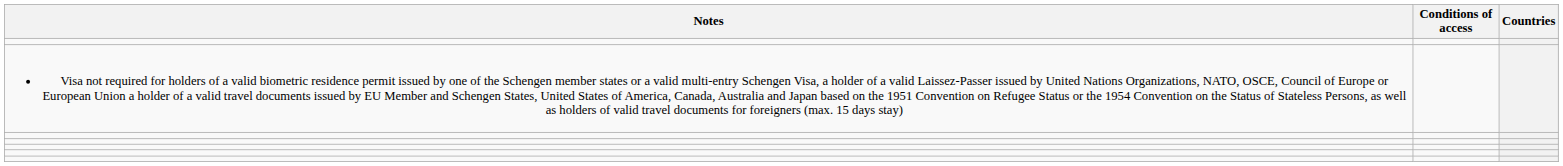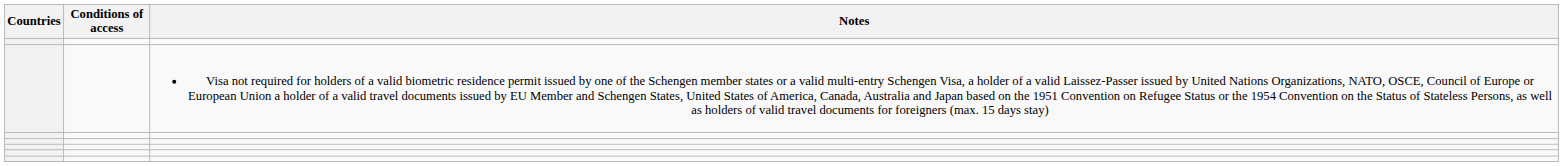columns swapped: (1529, 21) <-> (708, 21)
